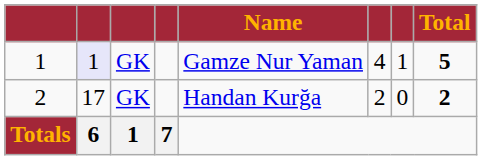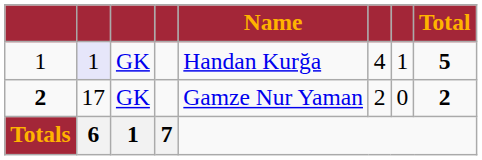(273, 60) Gamze Nur Yaman -> (252, 60) Handan Kurğa
(40, 97) normal -> (40, 97) bold
(252, 97) Handan Kurğa -> (273, 97) Gamze Nur Yaman
